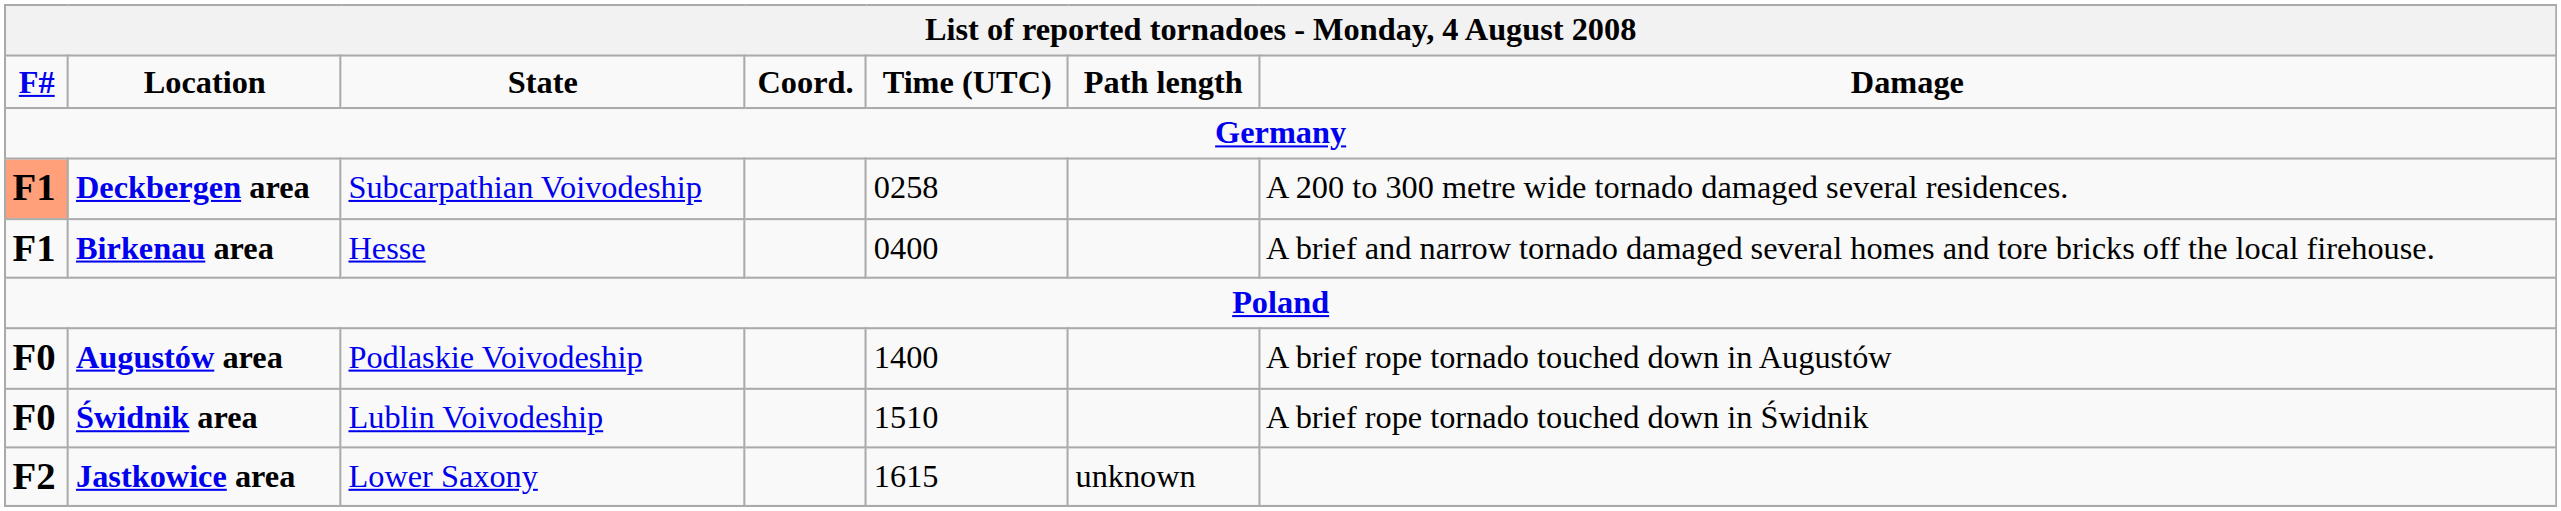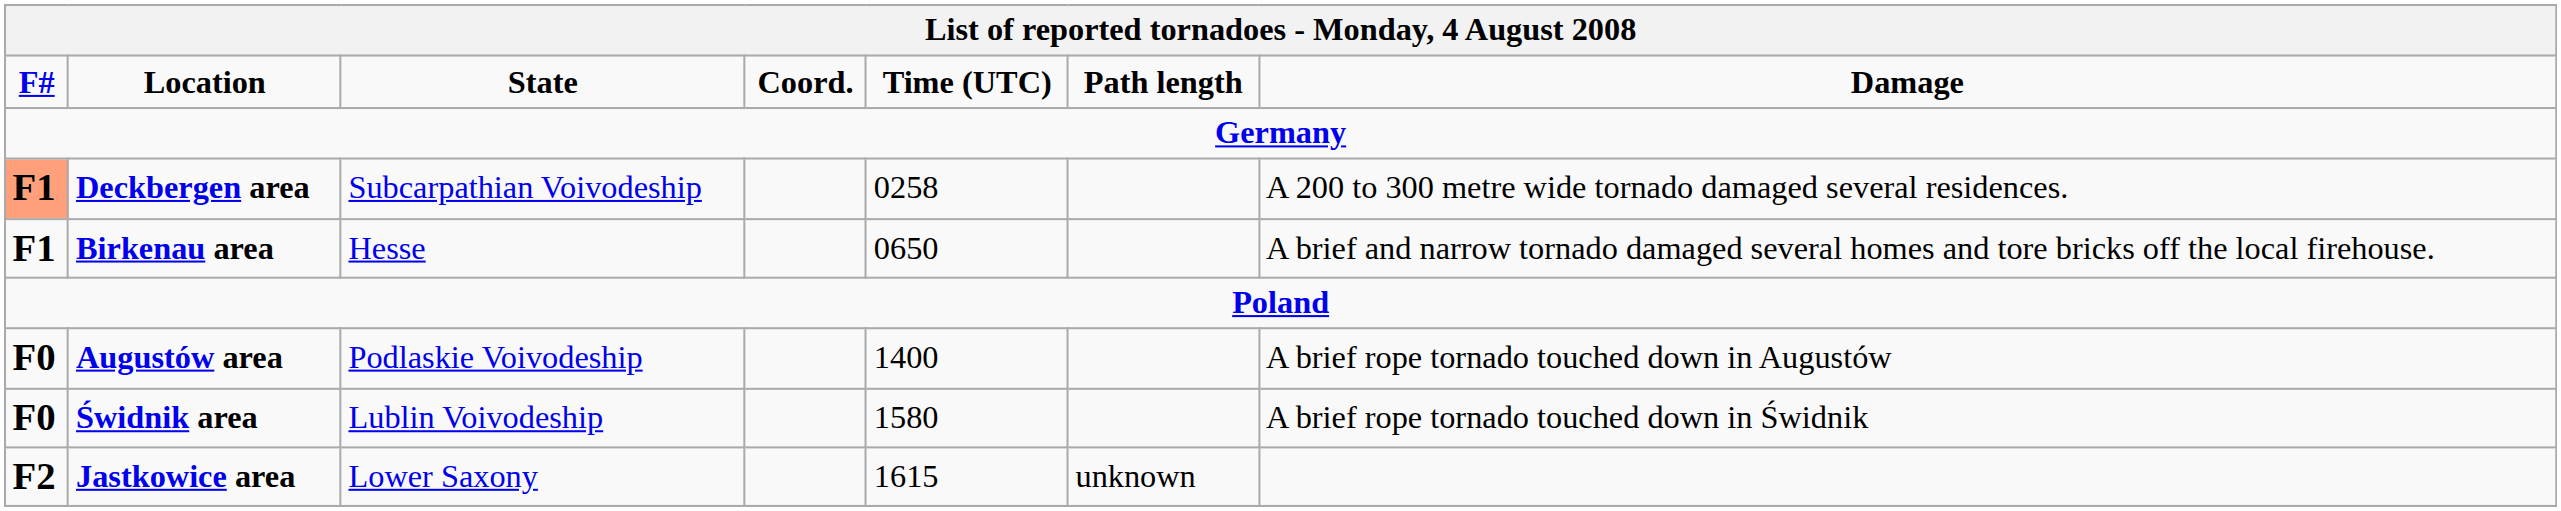(906, 247) 0400 -> (906, 247) 0650
(906, 417) 1510 -> (906, 417) 1580
